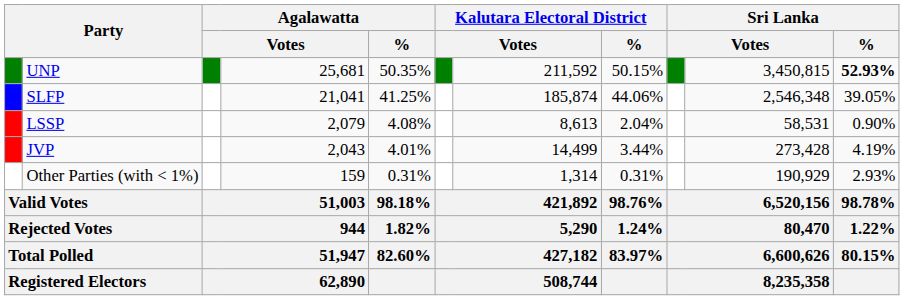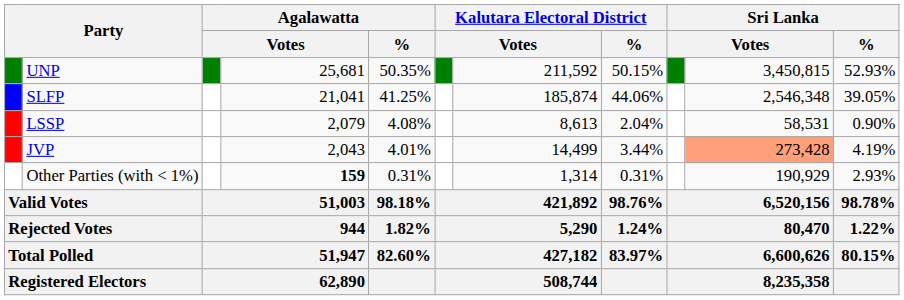(868, 70) bold -> (870, 70) normal
(803, 149) no background -> (803, 149) lightsalmon background
(353, 176) normal -> (353, 176) bold
